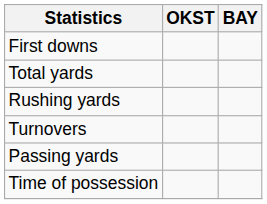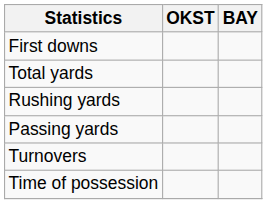rows swapped: (63, 156) <-> (47, 128)
